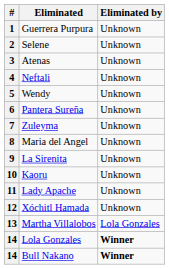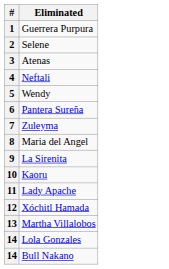- column: (131, 12)
